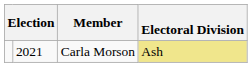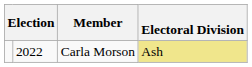(29, 51) 2021 -> (29, 51) 2022
